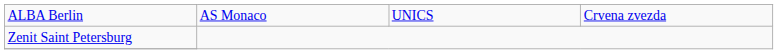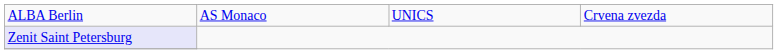(70, 37) no background -> (70, 37) lavender background
